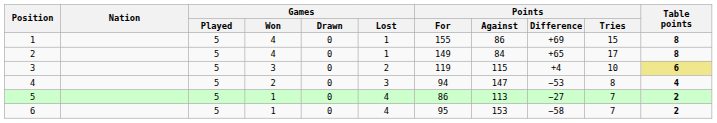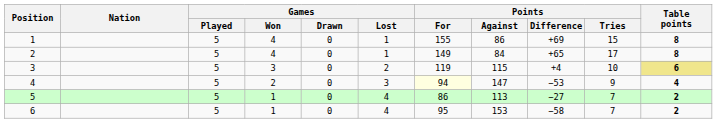(443, 82) no background -> (443, 82) lightyellow background
(613, 82) 8 -> (613, 82) 9
